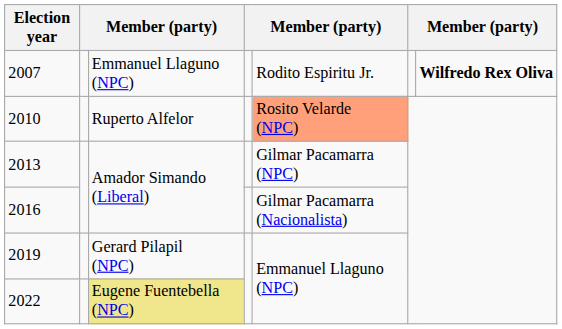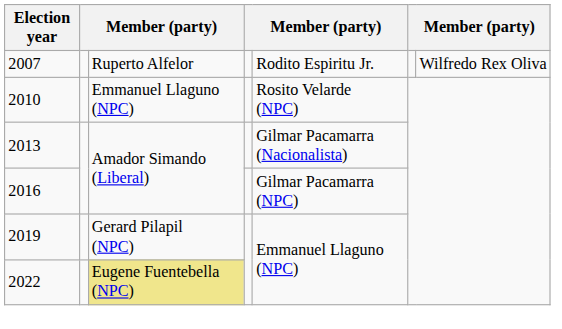(156, 73) Emmanuel Llaguno (NPC) -> (143, 63) Ruperto Alfelor
(486, 73) bold -> (483, 63) normal
(143, 118) Ruperto Alfelor -> (156, 99) Emmanuel Llaguno (NPC)
(304, 118) lightsalmon background -> (304, 99) no background
(315, 164) Gilmar Pacamarra (NPC) -> (315, 145) Gilmar Pacamarra (Nacionalista)
(315, 210) Gilmar Pacamarra (Nacionalista) -> (315, 191) Gilmar Pacamarra (NPC)
